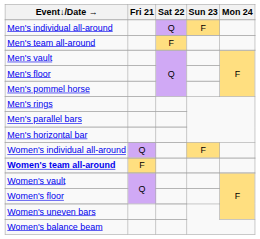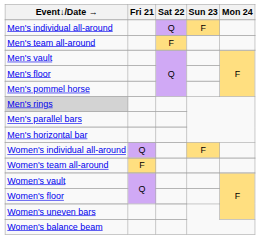(30, 104) no background -> (30, 104) lightgrey background
(61, 165) bold -> (58, 165) normal
